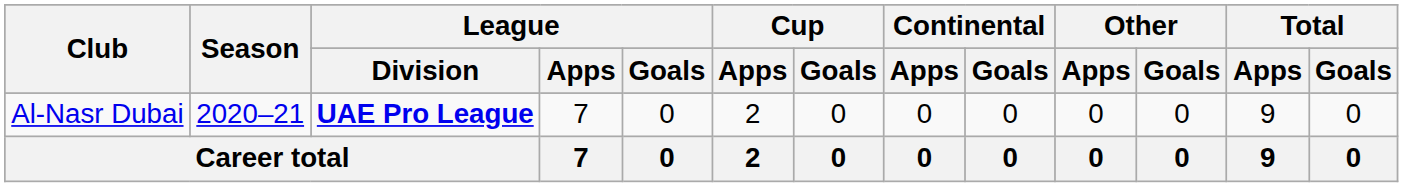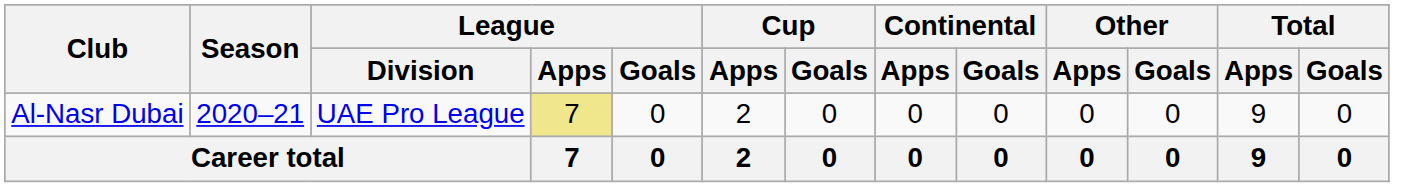(425, 114) bold -> (421, 114) normal
(581, 114) no background -> (572, 114) khaki background
